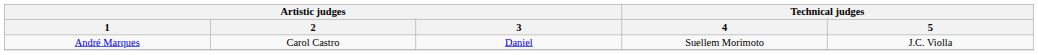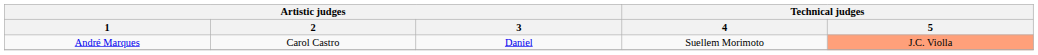(930, 42) no background -> (930, 42) lightsalmon background
